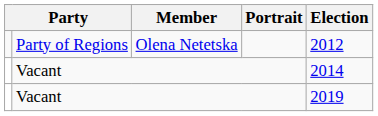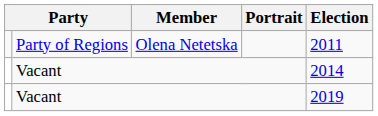(327, 44) 2012 -> (327, 44) 2011
